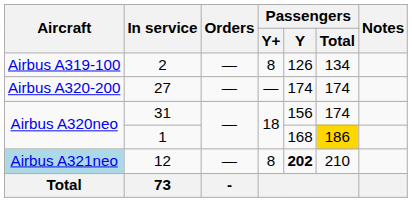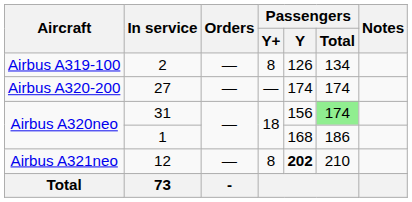(337, 112) no background -> (337, 112) lightgreen background
(337, 137) gold background -> (337, 137) no background
(64, 161) lightblue background -> (64, 161) no background
